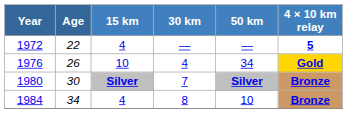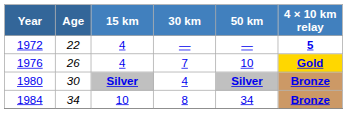(122, 63) 10 -> (122, 63) 4
(185, 63) 4 -> (185, 63) 7
(247, 63) 34 -> (247, 63) 10
(185, 81) 7 -> (185, 81) 4
(122, 100) 4 -> (122, 100) 10
(247, 100) 10 -> (247, 100) 34
